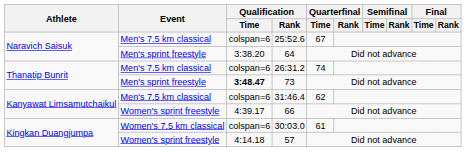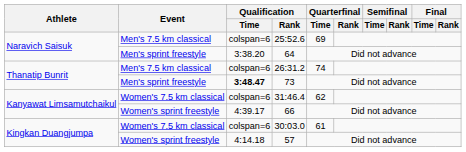(320, 40) 67 -> (320, 40) 69
(166, 97) Men's 7.5 km classical -> (172, 97) Women's 7.5 km classical
